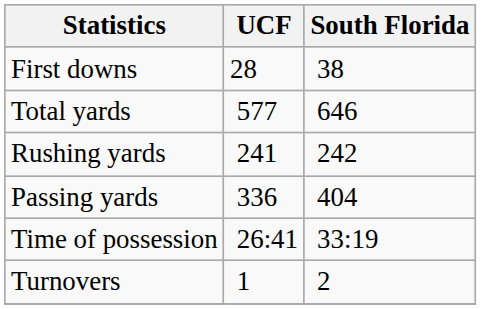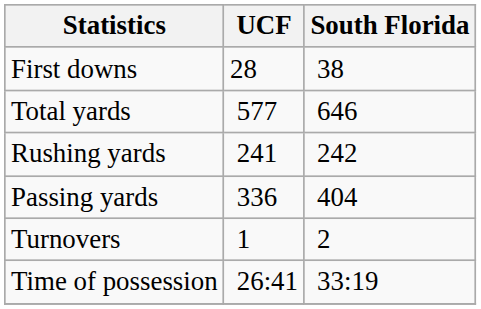rows swapped: (66, 281) <-> (114, 238)
